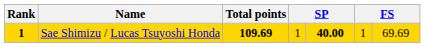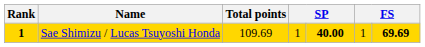(256, 33) bold -> (256, 33) normal
(396, 33) normal -> (396, 33) bold
